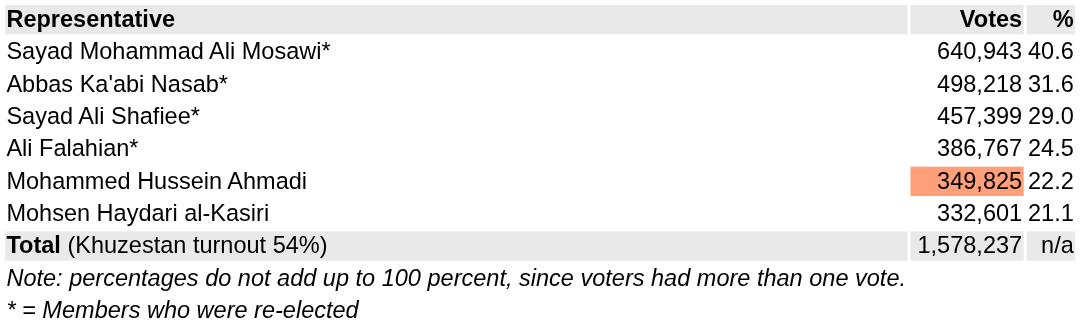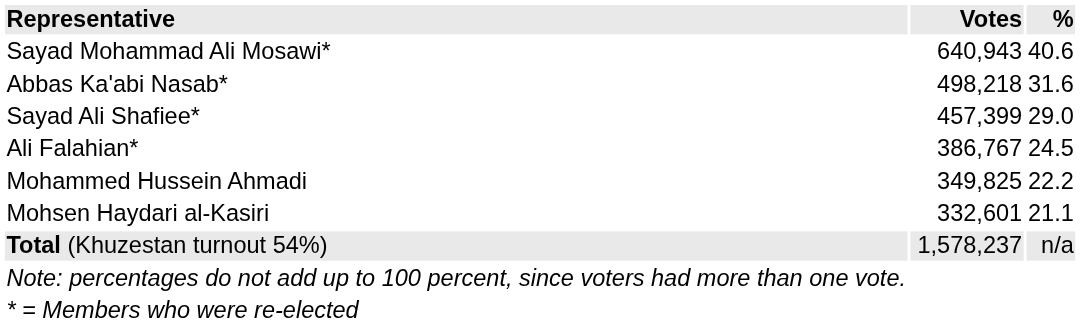(980, 181) lightsalmon background -> (980, 181) no background
